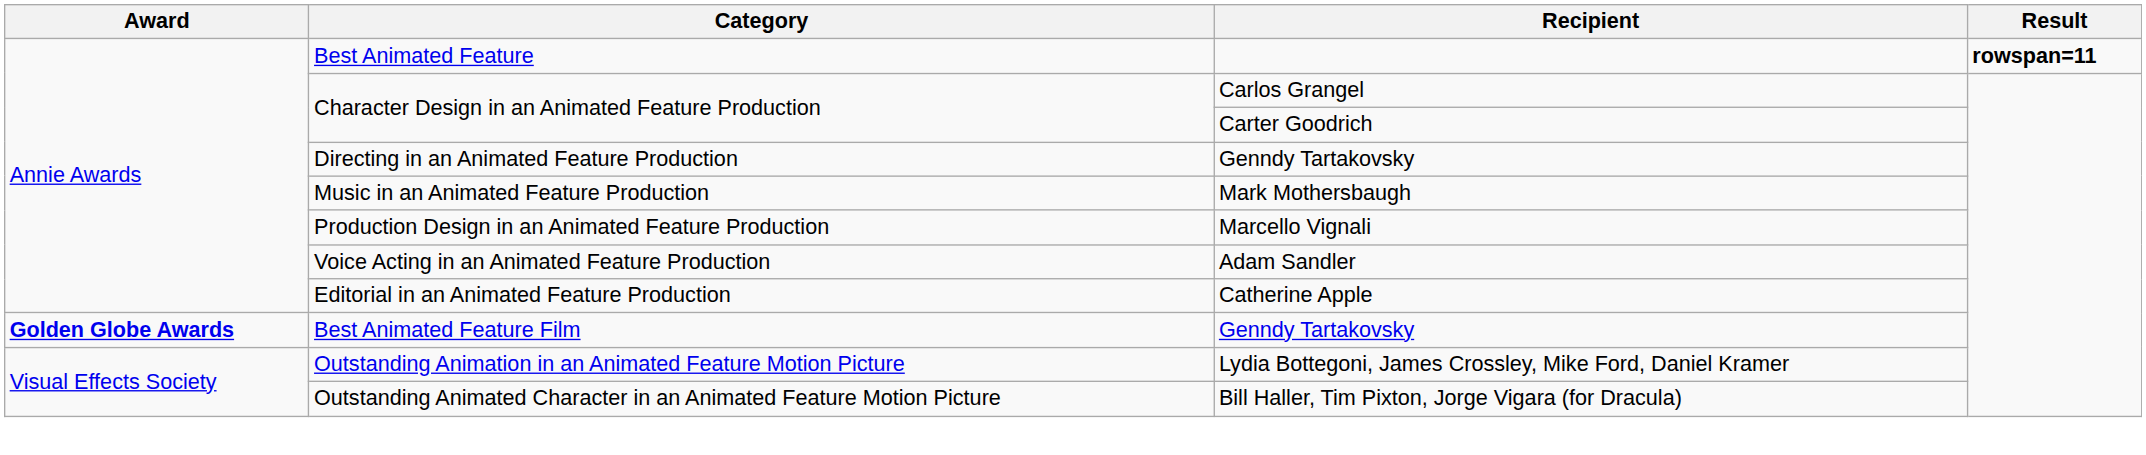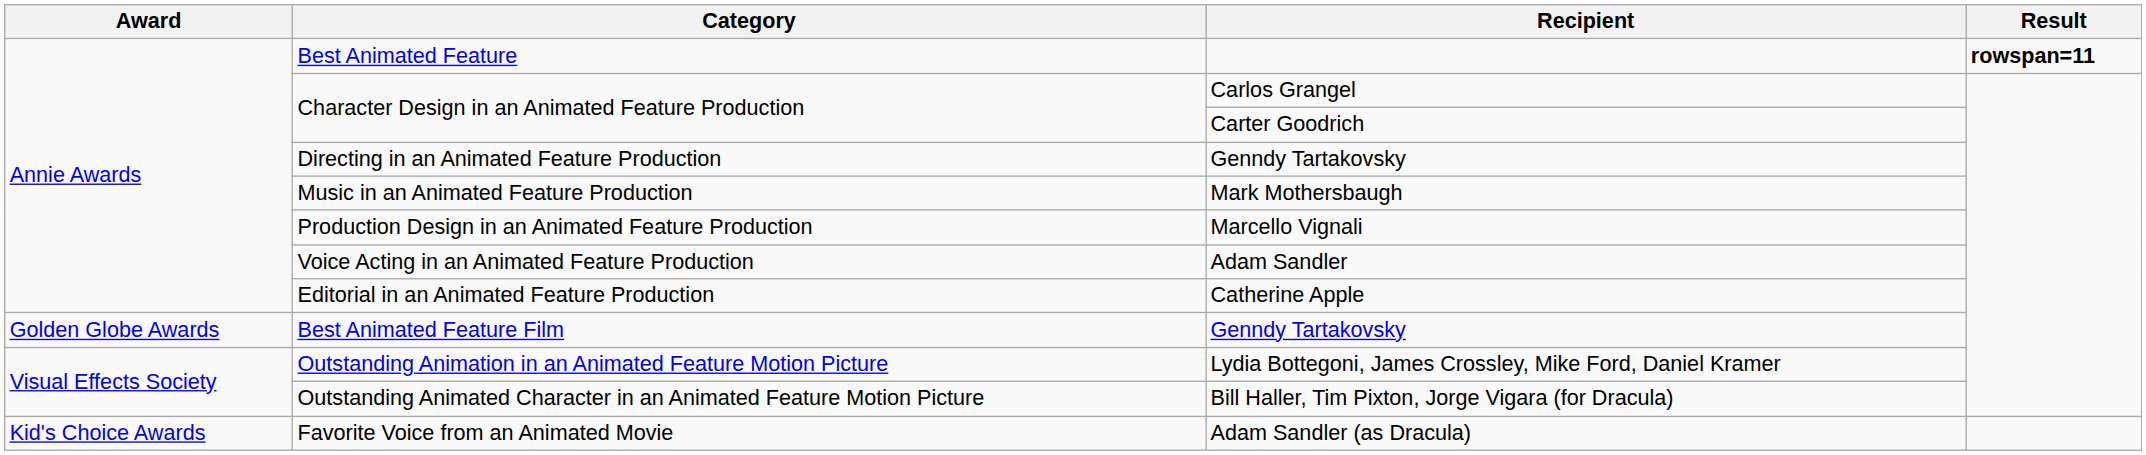(122, 329) bold -> (115, 329) normal
+ row: (485, 432)
